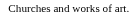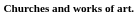(69, 8) normal -> (69, 8) bold
